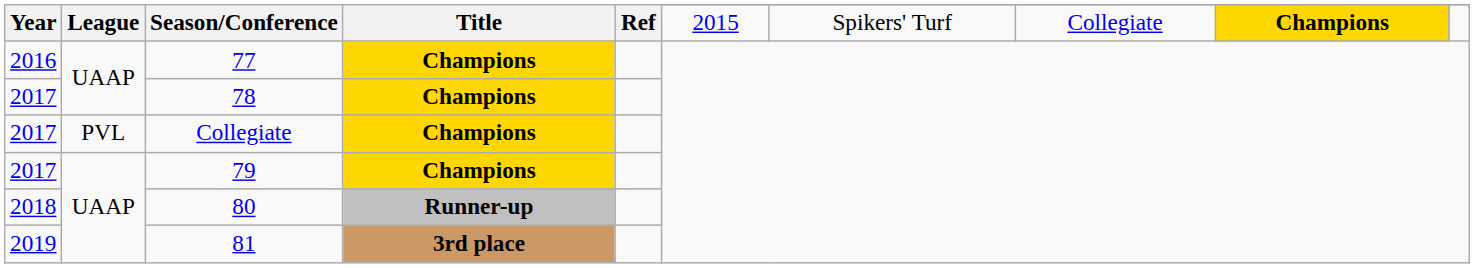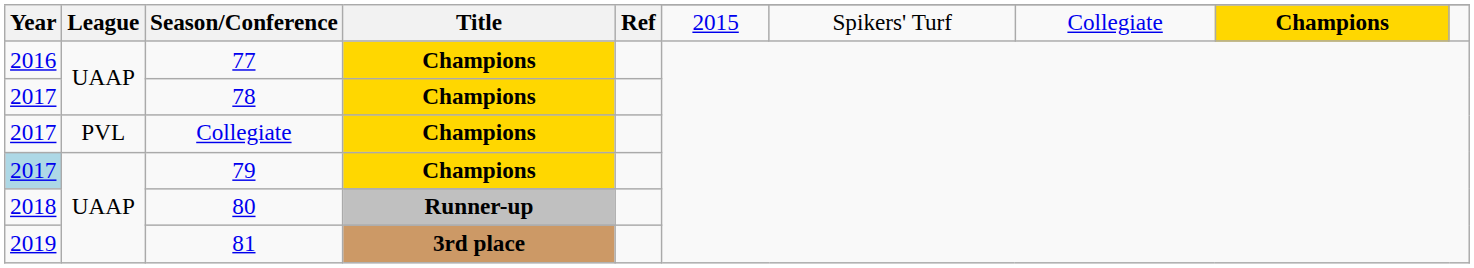(33, 170) no background -> (33, 170) lightblue background
